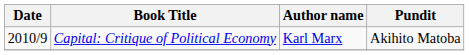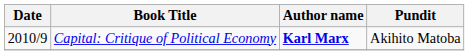(313, 38) normal -> (316, 38) bold
